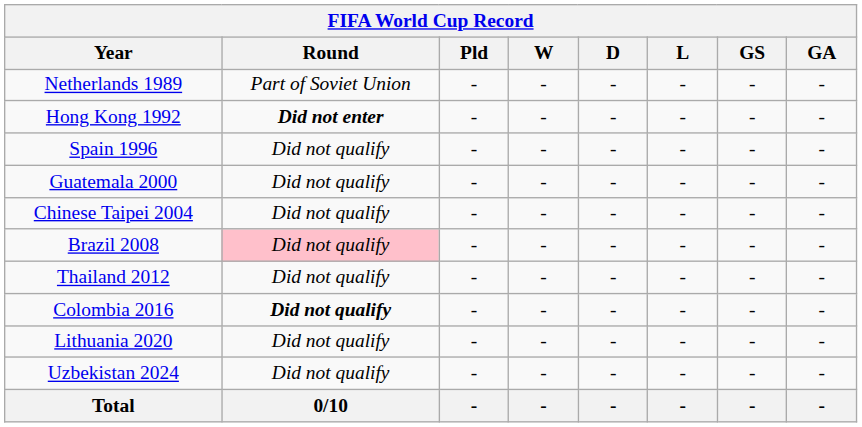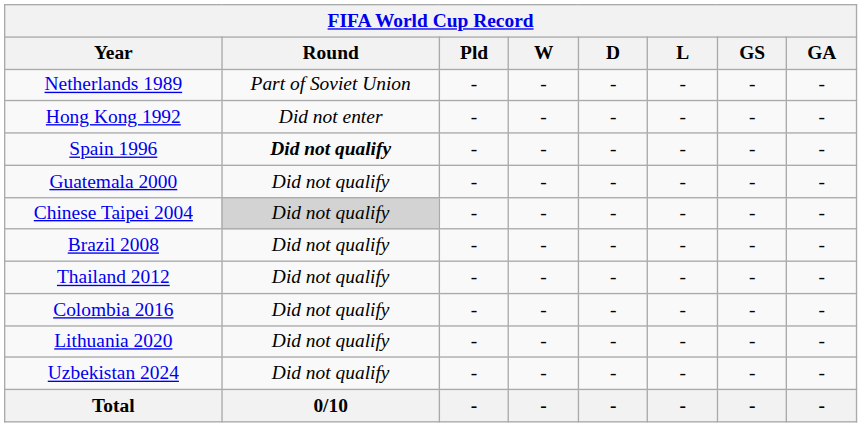(331, 117) bold -> (331, 117) normal
(331, 149) normal -> (331, 149) bold
(331, 213) no background -> (331, 213) lightgrey background
(331, 245) pink background -> (331, 245) no background
(331, 309) bold -> (331, 309) normal
